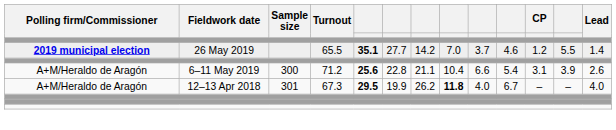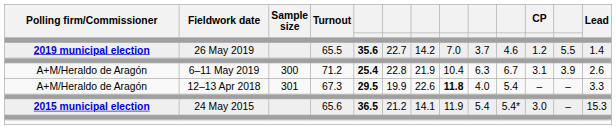(368, 50) 35.1 -> (368, 50) 35.6
(396, 50) 27.7 -> (396, 50) 22.7
(368, 71) 25.6 -> (368, 71) 25.4
(425, 71) 21.1 -> (425, 71) 21.9
(482, 71) 6.6 -> (482, 71) 6.3
(511, 71) 5.4 -> (511, 71) 6.7
(425, 86) 26.2 -> (425, 86) 22.6
(511, 86) 6.7 -> (511, 86) 5.4
(597, 86) 4.0 -> (597, 86) 3.3
+ row: (224, 107)
